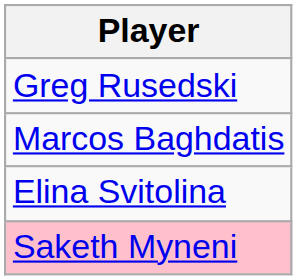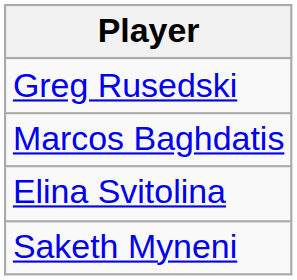(125, 246) pink background -> (125, 246) no background
